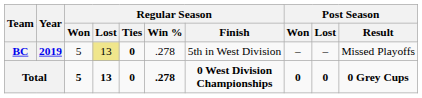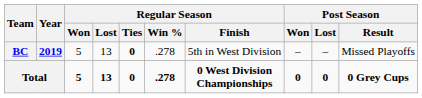(106, 51) khaki background -> (106, 51) no background
